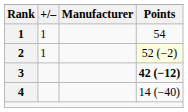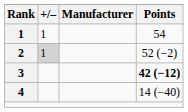(43, 53) no background -> (43, 53) lightgrey background
(159, 53) lightyellow background -> (159, 53) no background
